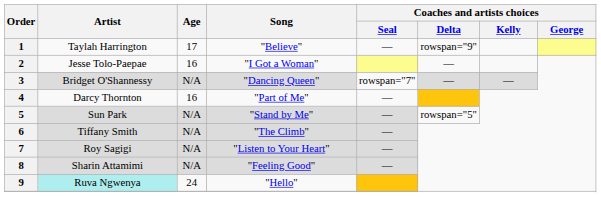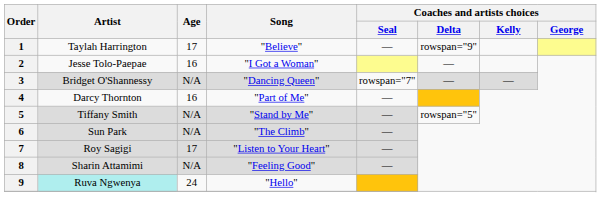(107, 115) Sun Park -> (107, 115) Tiffany Smith
(107, 132) Tiffany Smith -> (107, 132) Sun Park
(192, 149) N/A -> (192, 149) 17
